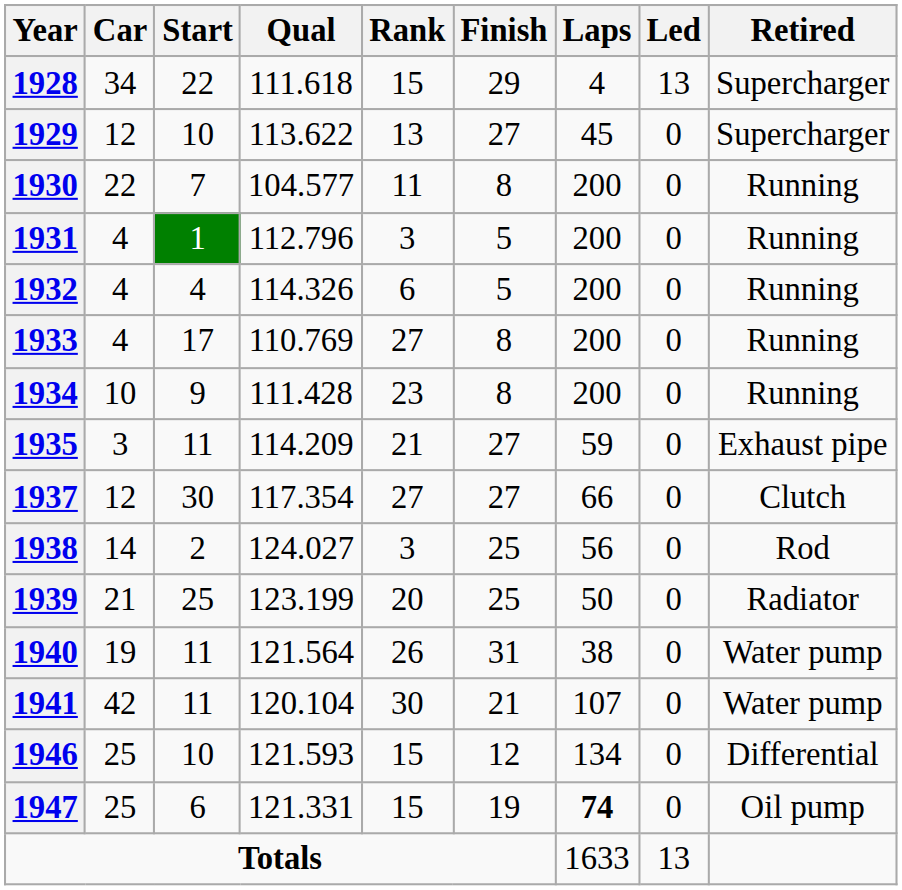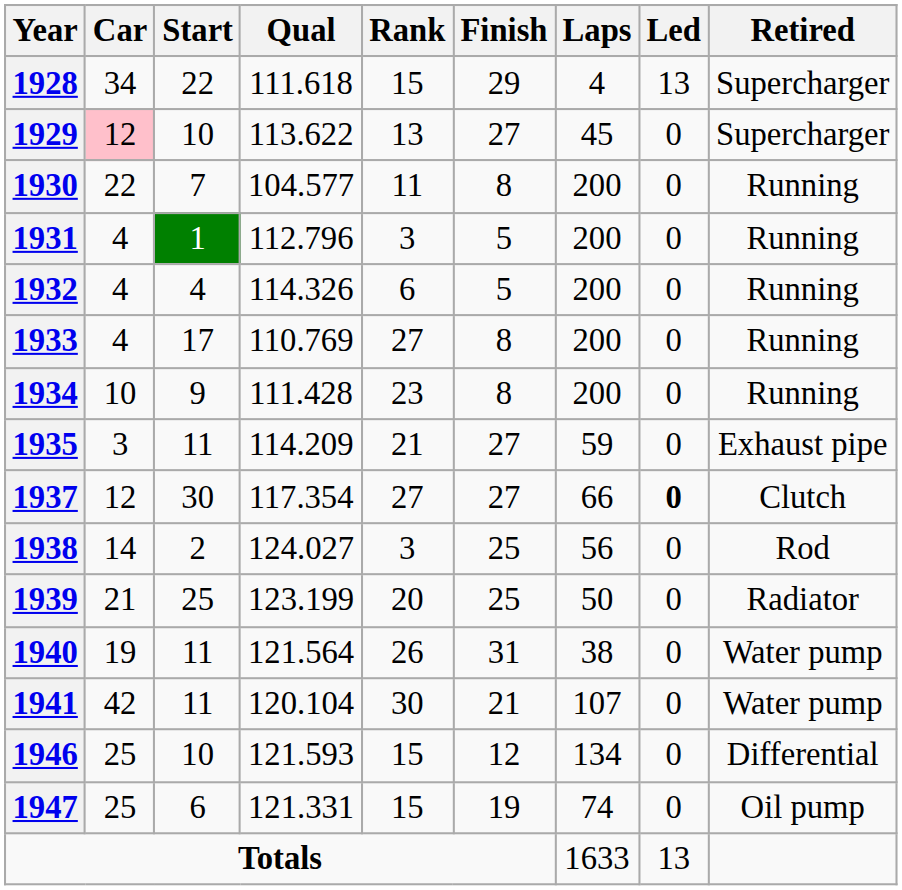(120, 133) no background -> (120, 133) pink background
(674, 496) normal -> (674, 496) bold
(597, 806) bold -> (597, 806) normal
